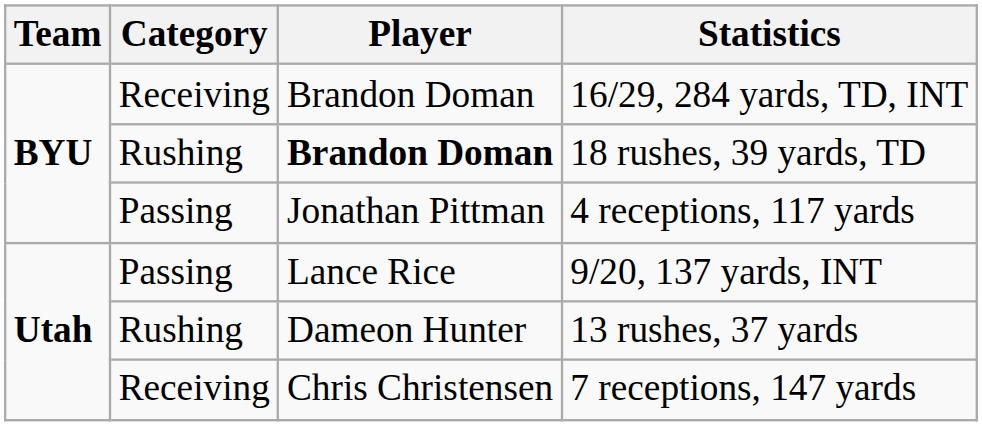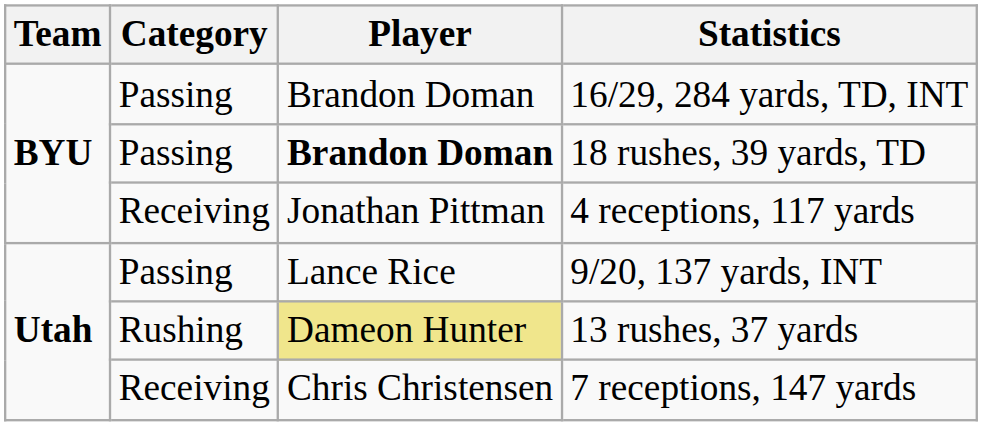(194, 93) Receiving -> (176, 93) Passing
(181, 152) Rushing -> (176, 152) Passing
(176, 211) Passing -> (194, 211) Receiving
(407, 329) no background -> (407, 329) khaki background
